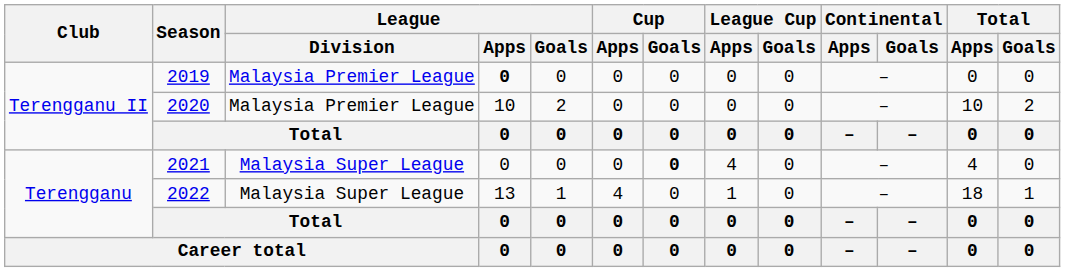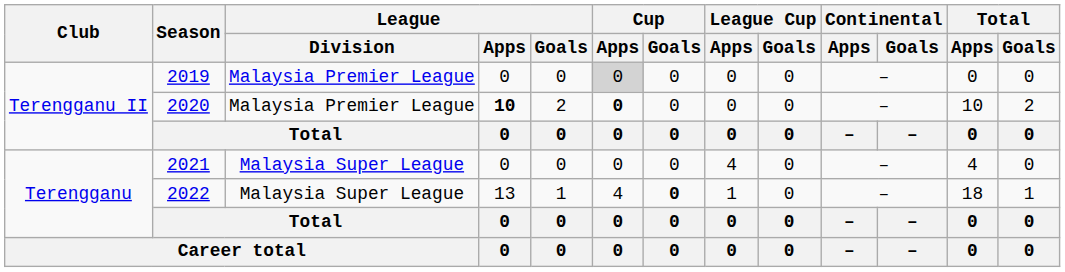(505, 77) bold -> (505, 77) normal
(618, 77) no background -> (618, 77) lightgrey background
(505, 106) normal -> (505, 106) bold
(618, 106) normal -> (618, 106) bold
(674, 164) bold -> (674, 164) normal
(674, 193) normal -> (674, 193) bold
